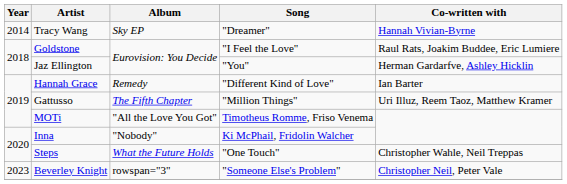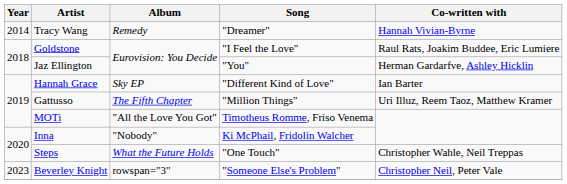(128, 30) Sky EP -> (130, 30) Remedy
(130, 83) Remedy -> (128, 83) Sky EP
